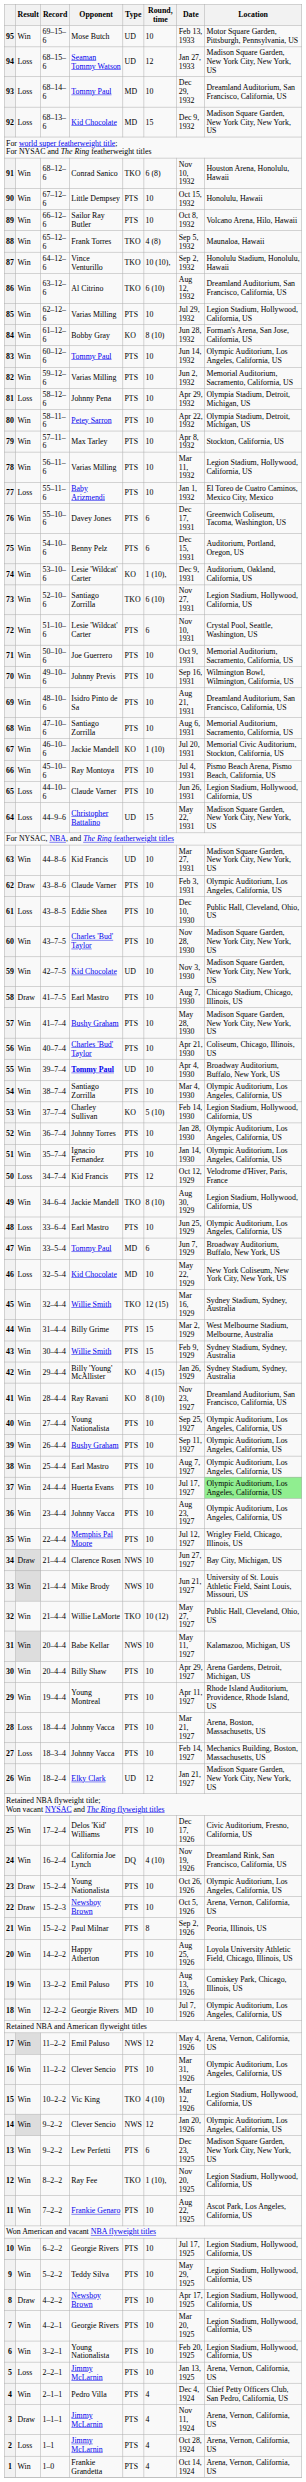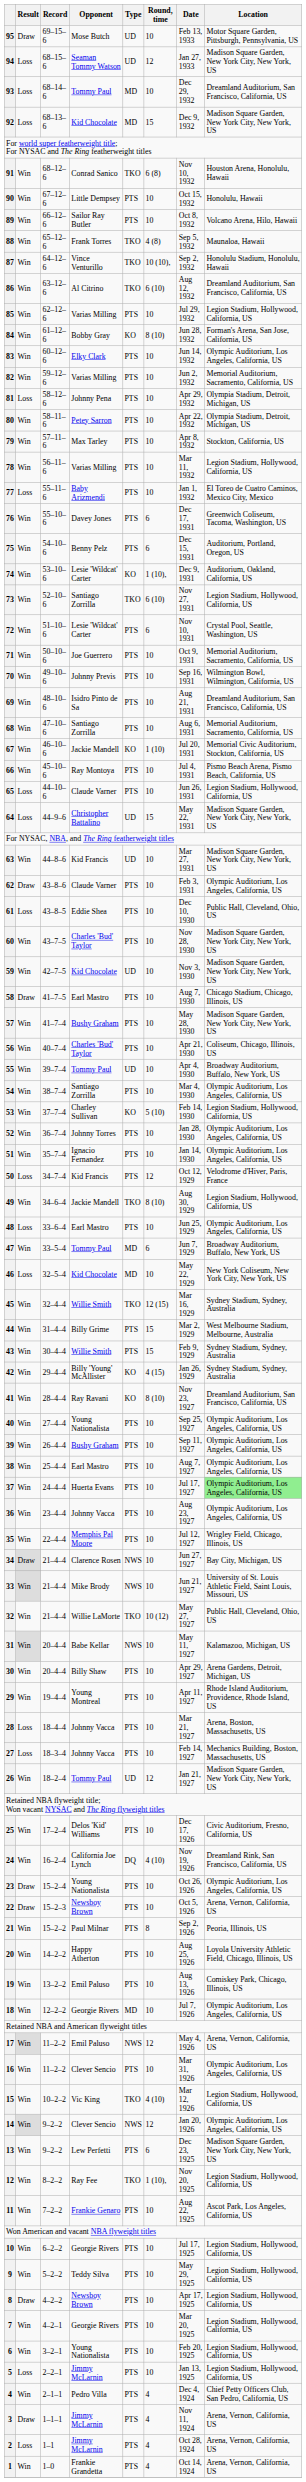(24, 36) Win -> (26, 36) Draw
(91, 356) Tommy Paul -> (88, 356) Elky Clark
(93, 1070) bold -> (91, 1070) normal
(88, 1779) Elky Clark -> (91, 1779) Tommy Paul
(248, 2373) Arena, Vernon, California, US -> (252, 2373) Legion Stadium, Hollywood, California, US
